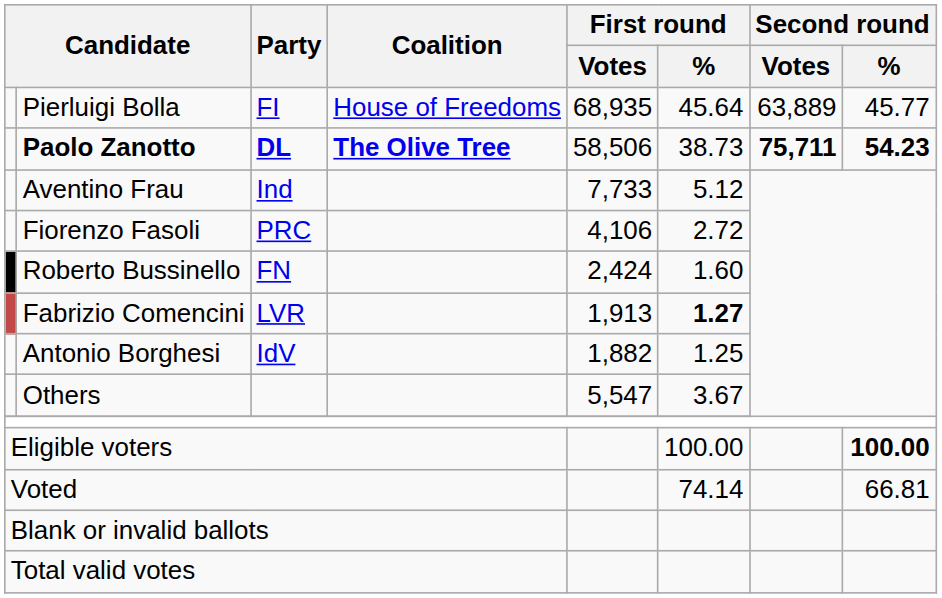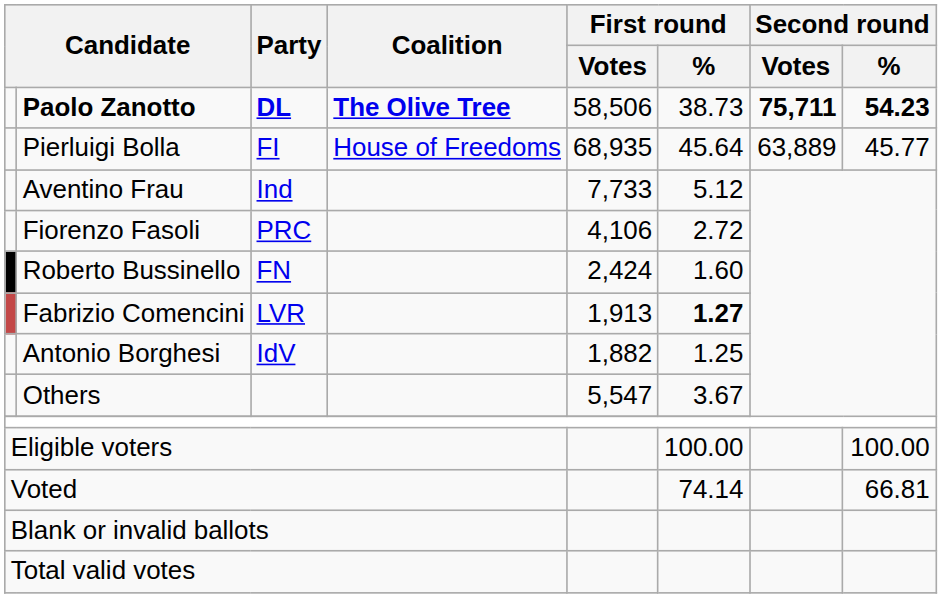rows swapped: (101, 107) <-> (109, 148)
(890, 448) bold -> (890, 448) normal
